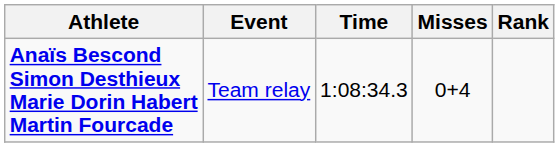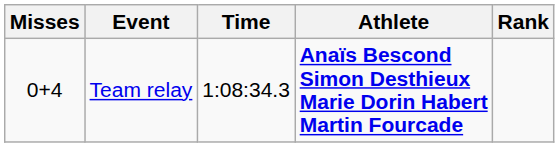columns swapped: (104, 22) <-> (453, 22)
